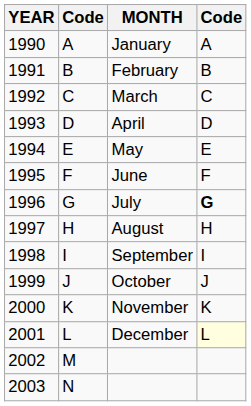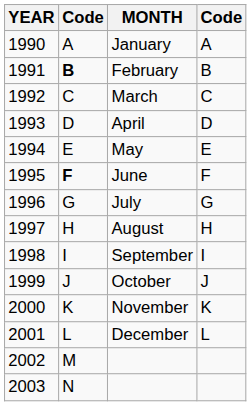(68, 70) normal -> (68, 70) bold
(67, 176) normal -> (67, 176) bold
(207, 202) bold -> (207, 202) normal
(205, 334) lightyellow background -> (205, 334) no background
